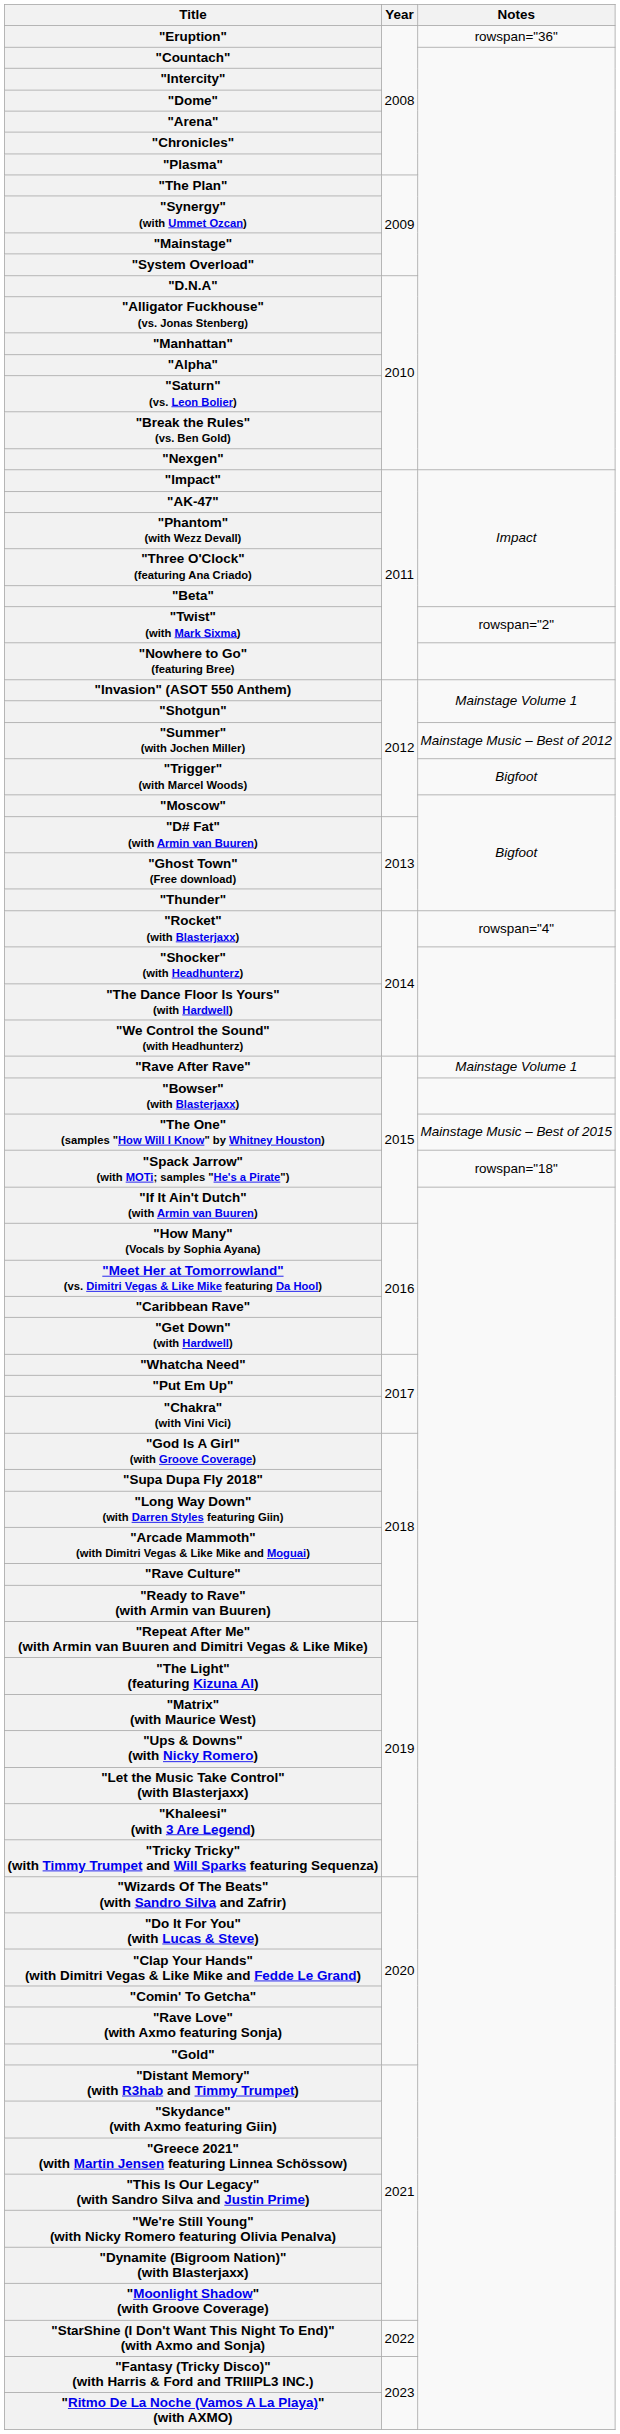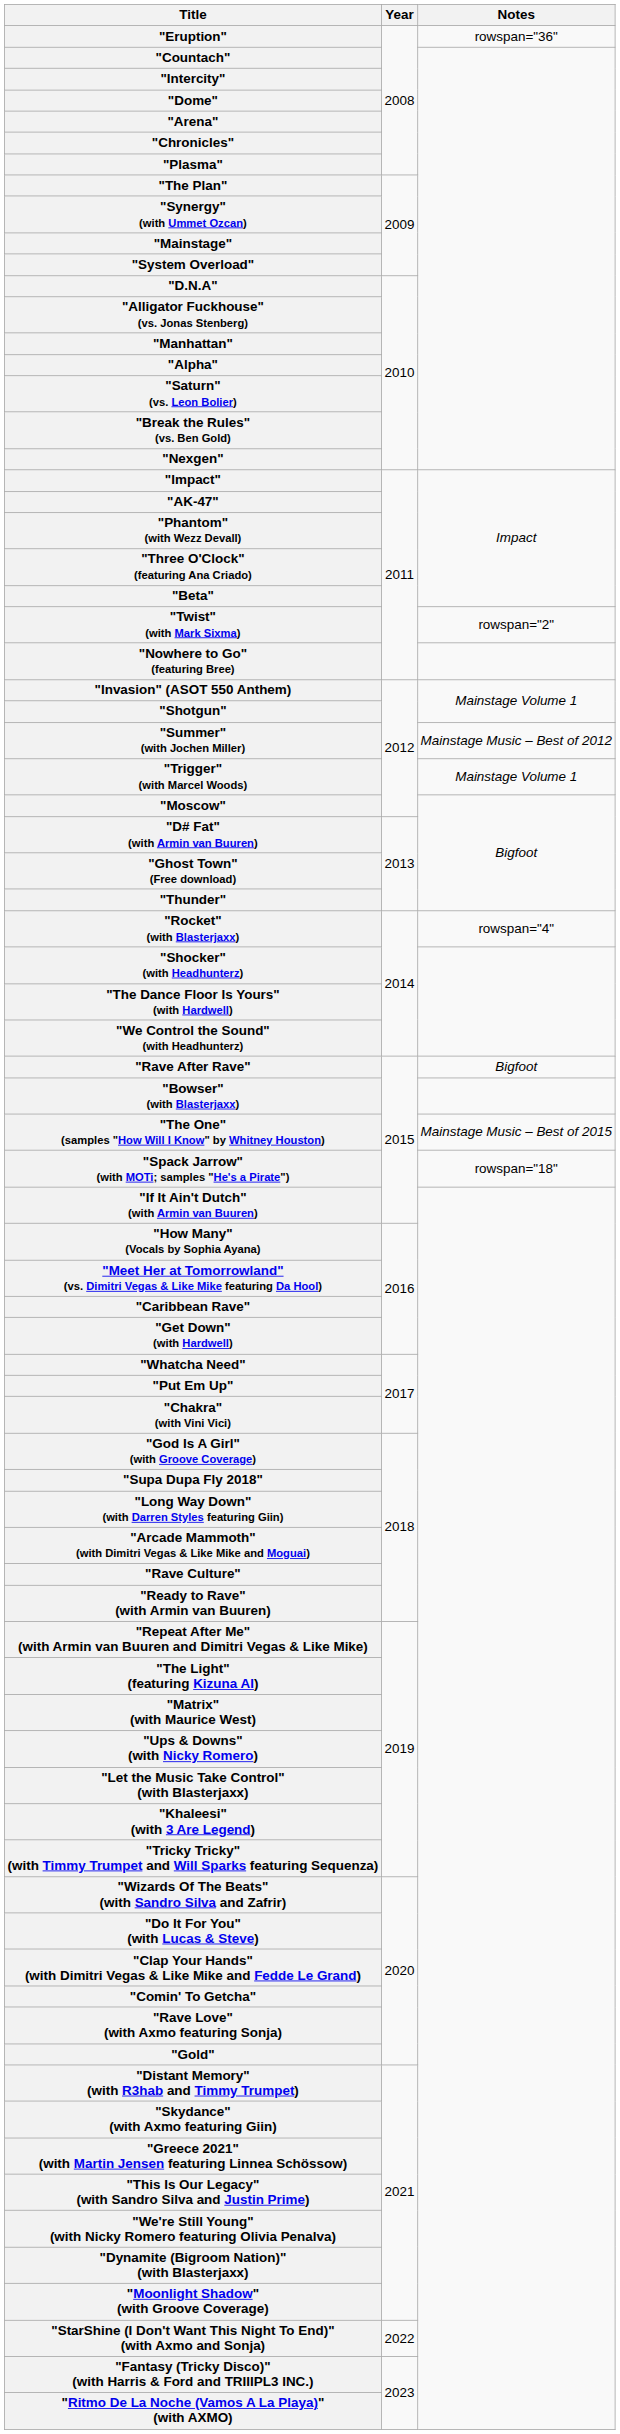(516, 776) Bigfoot -> (516, 776) Mainstage Volume 1
(516, 1067) Mainstage Volume 1 -> (516, 1067) Bigfoot
